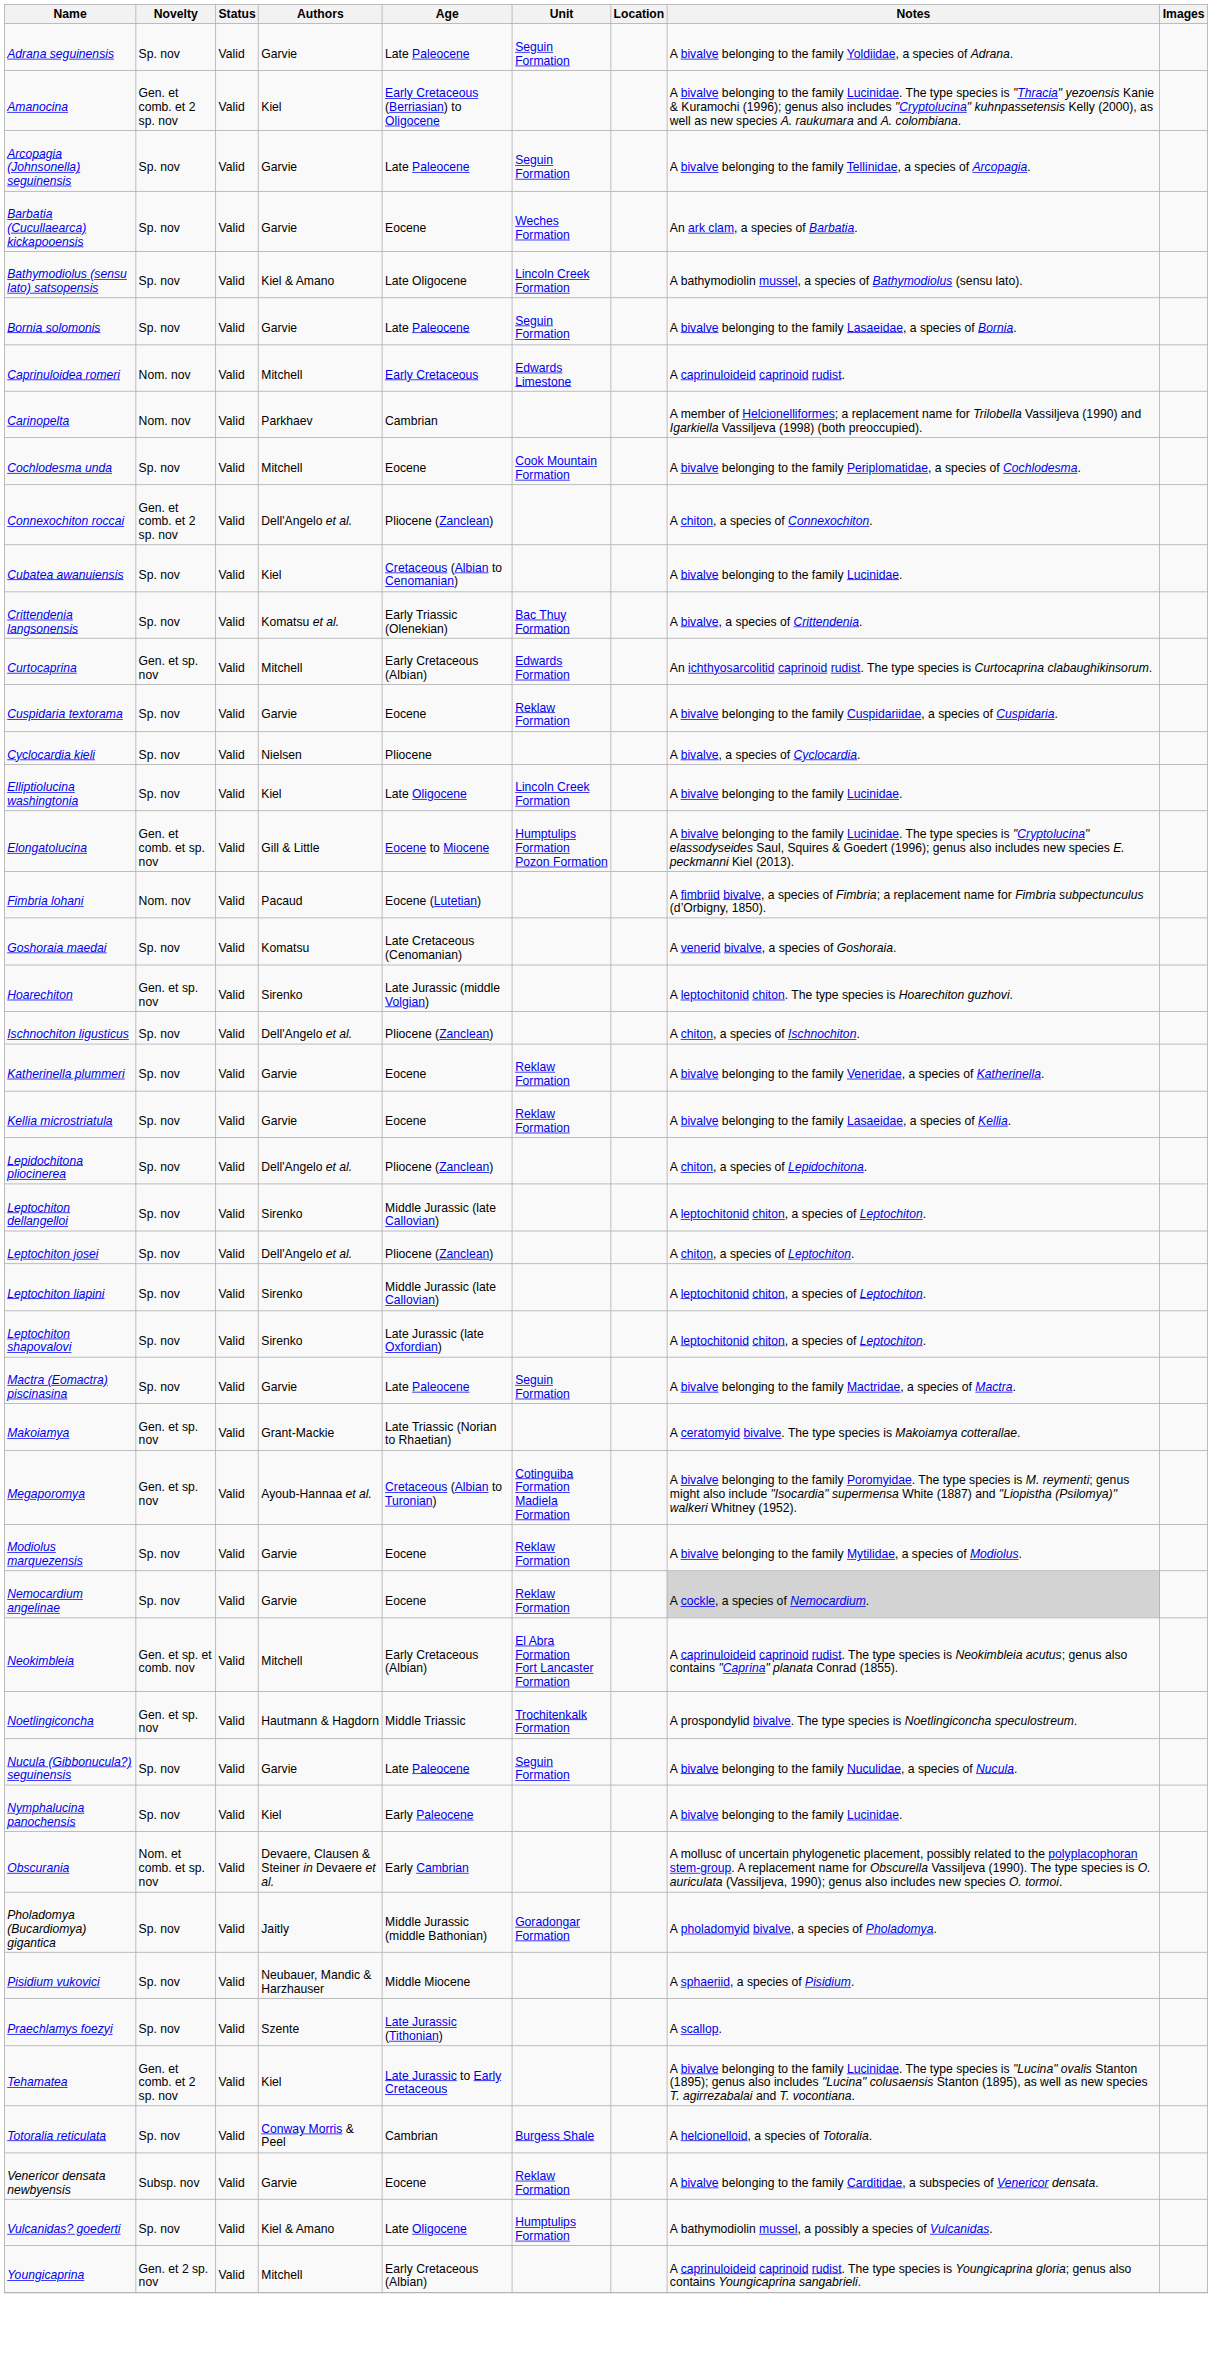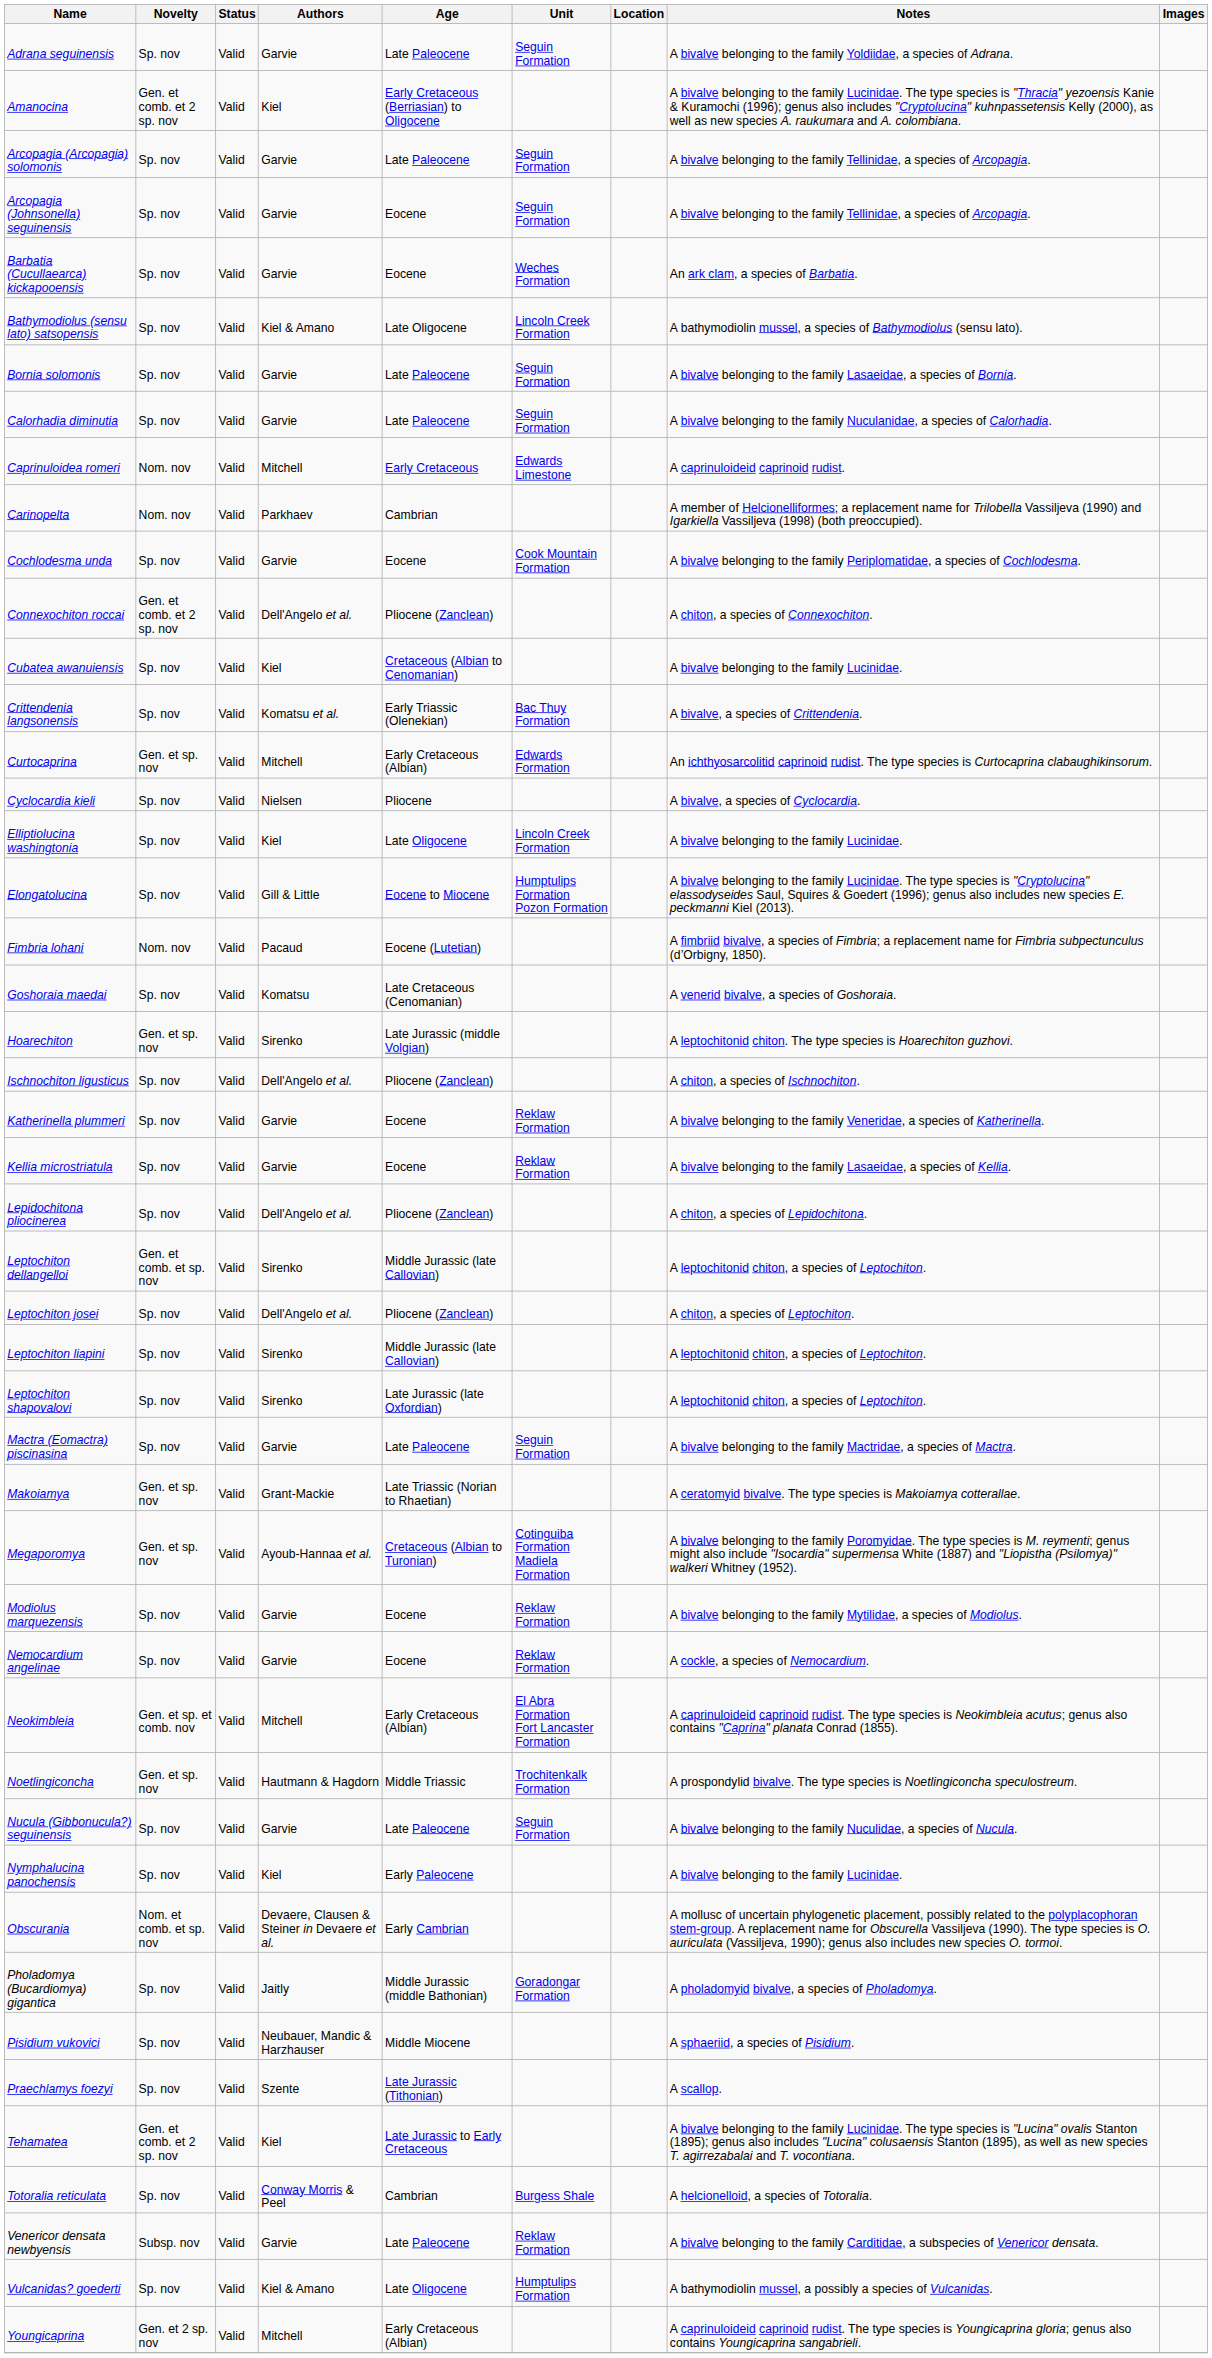+ row: (68, 160)
(427, 167) Late Paleocene -> (406, 214) Eocene
+ row: (63, 421)
(282, 468) Mitchell -> (279, 561) Garvie
- row: (65, 715)
(172, 848) Gen. et comb. et sp. nov -> (159, 894) Sp. nov
(159, 1214) Sp. nov -> (172, 1267) Gen. et comb. et sp. nov
(770, 1601) lightgrey background -> (770, 1661) no background
(406, 2182) Eocene -> (427, 2243) Late Paleocene
